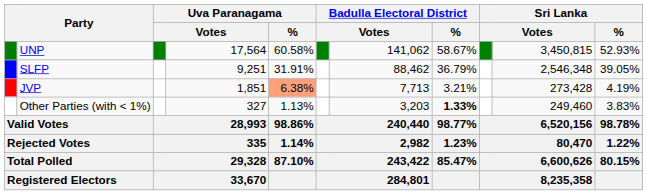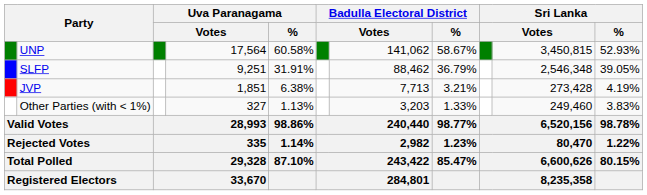(297, 87) lightsalmon background -> (297, 87) no background
(460, 106) bold -> (460, 106) normal
